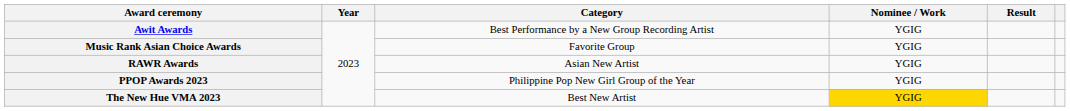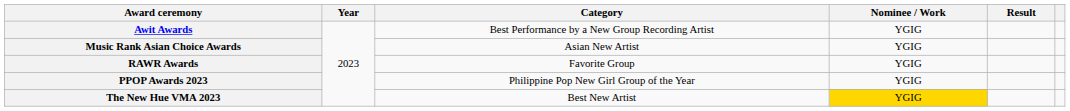(602, 47) Favorite Group -> (602, 47) Asian New Artist
(602, 64) Asian New Artist -> (602, 64) Favorite Group
